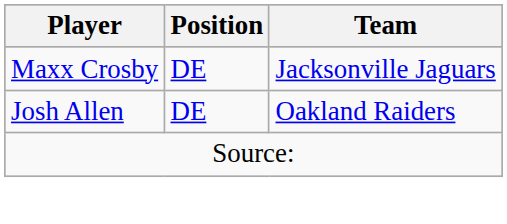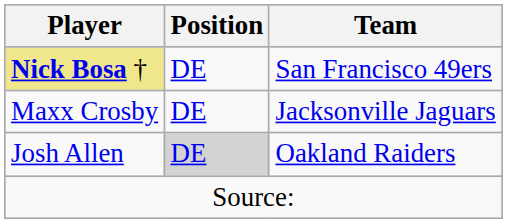+ row: (79, 68)
(188, 111) no background -> (188, 153) lightgrey background
